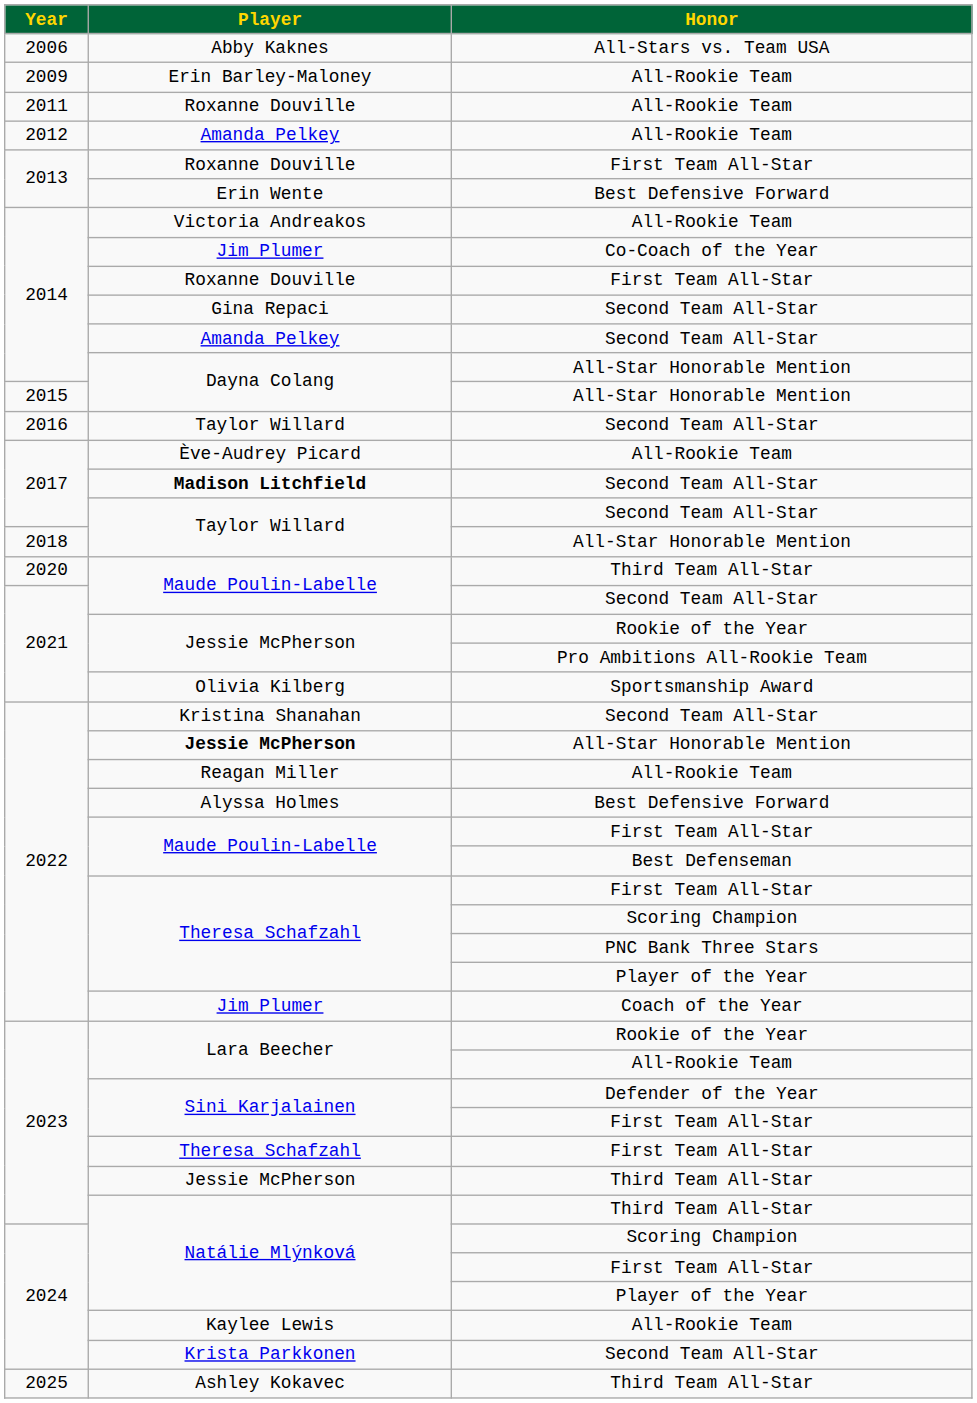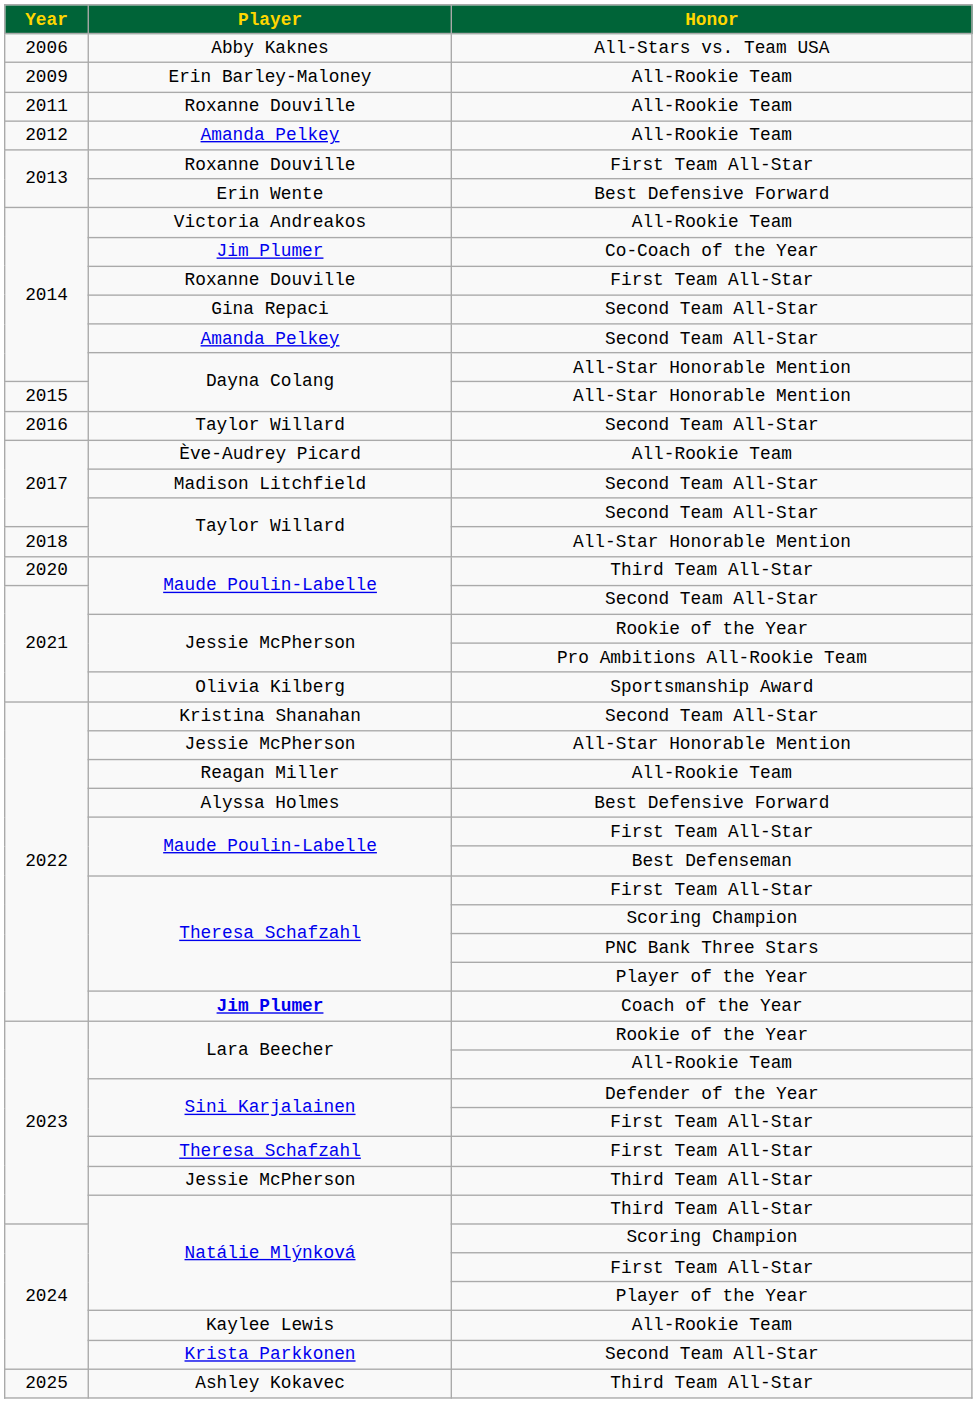(270, 484) bold -> (270, 484) normal
(270, 745) bold -> (270, 745) normal
(270, 1006) normal -> (270, 1006) bold
